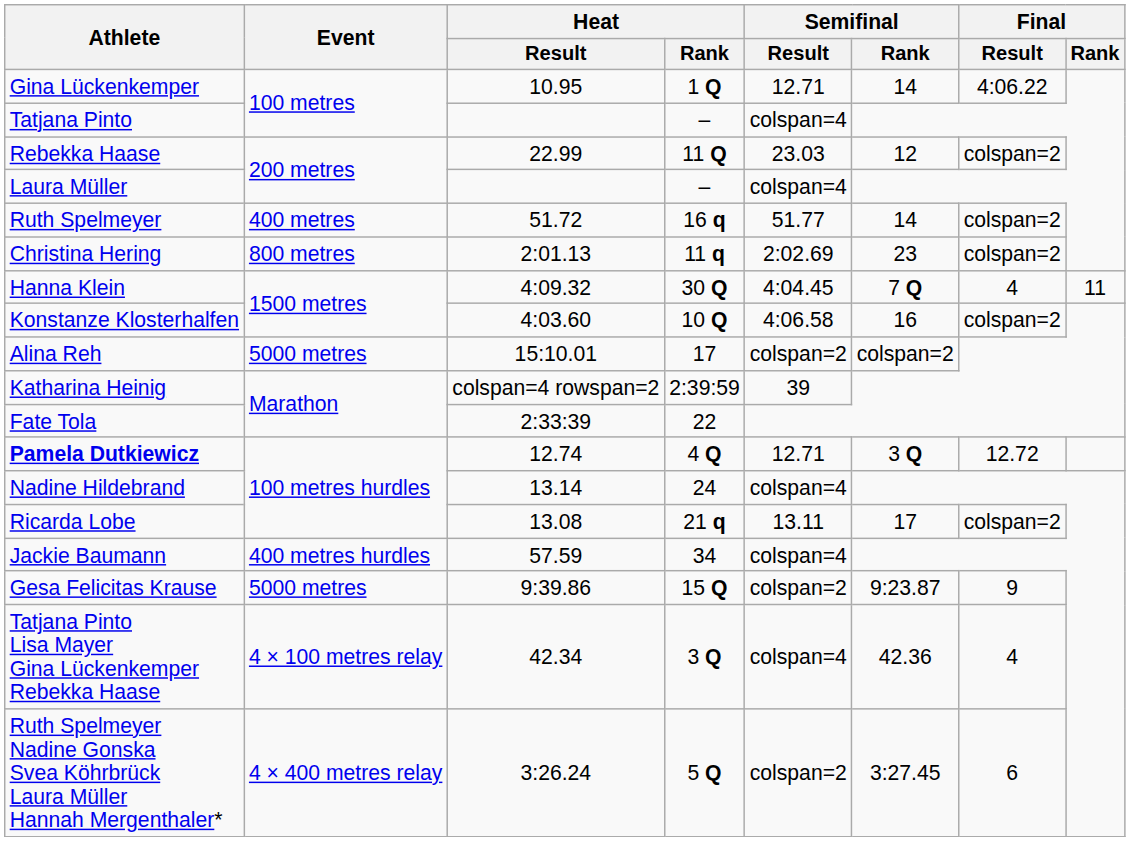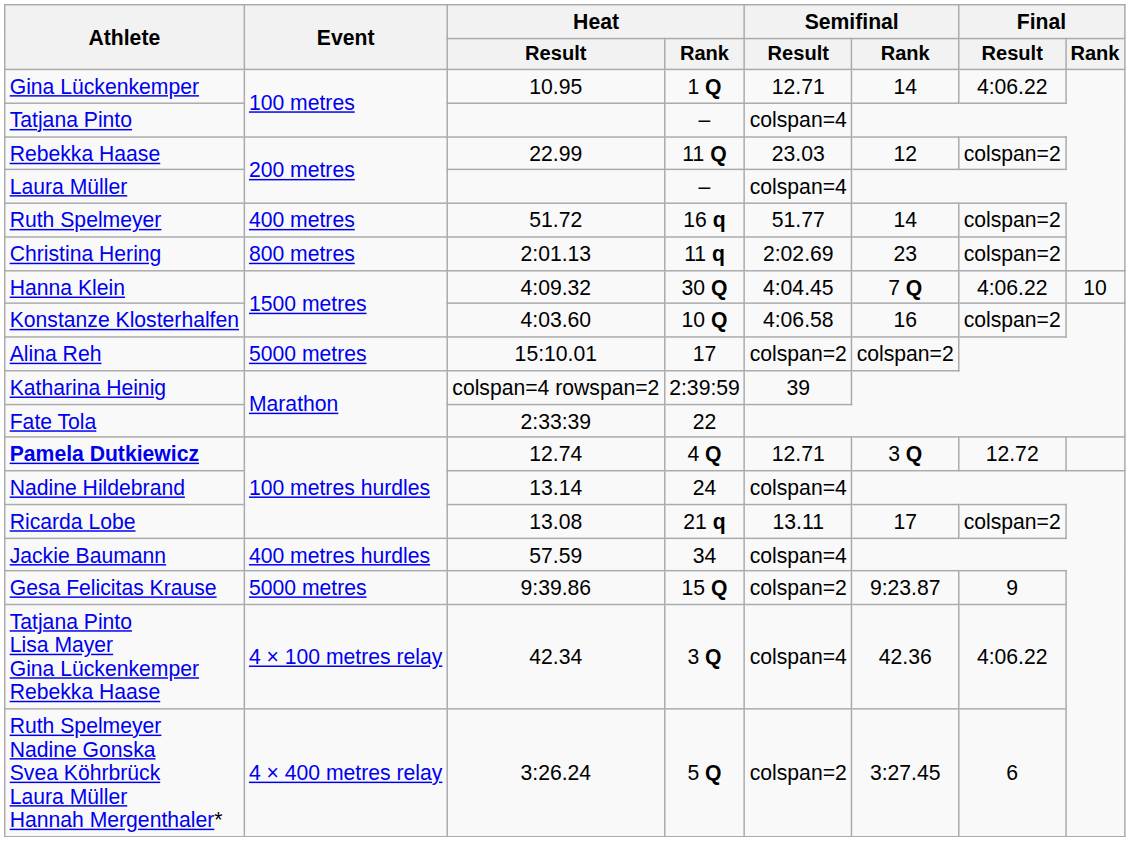(1012, 288) 4 -> (1012, 288) 4:06.22
(1095, 288) 11 -> (1095, 288) 10
(1012, 657) 4 -> (1012, 657) 4:06.22
